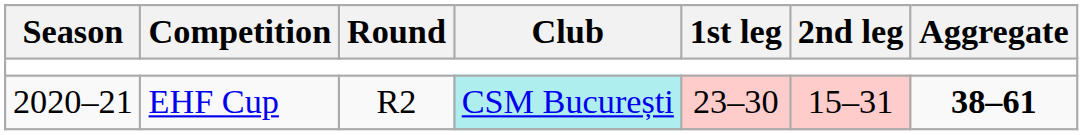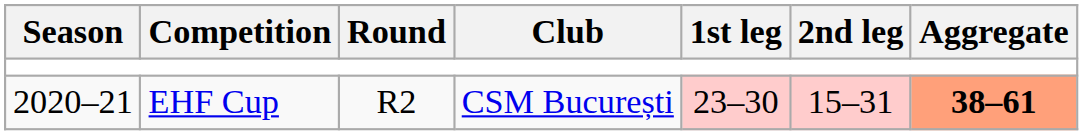(568, 101) paleturquoise background -> (568, 101) no background
(994, 101) no background -> (994, 101) lightsalmon background
